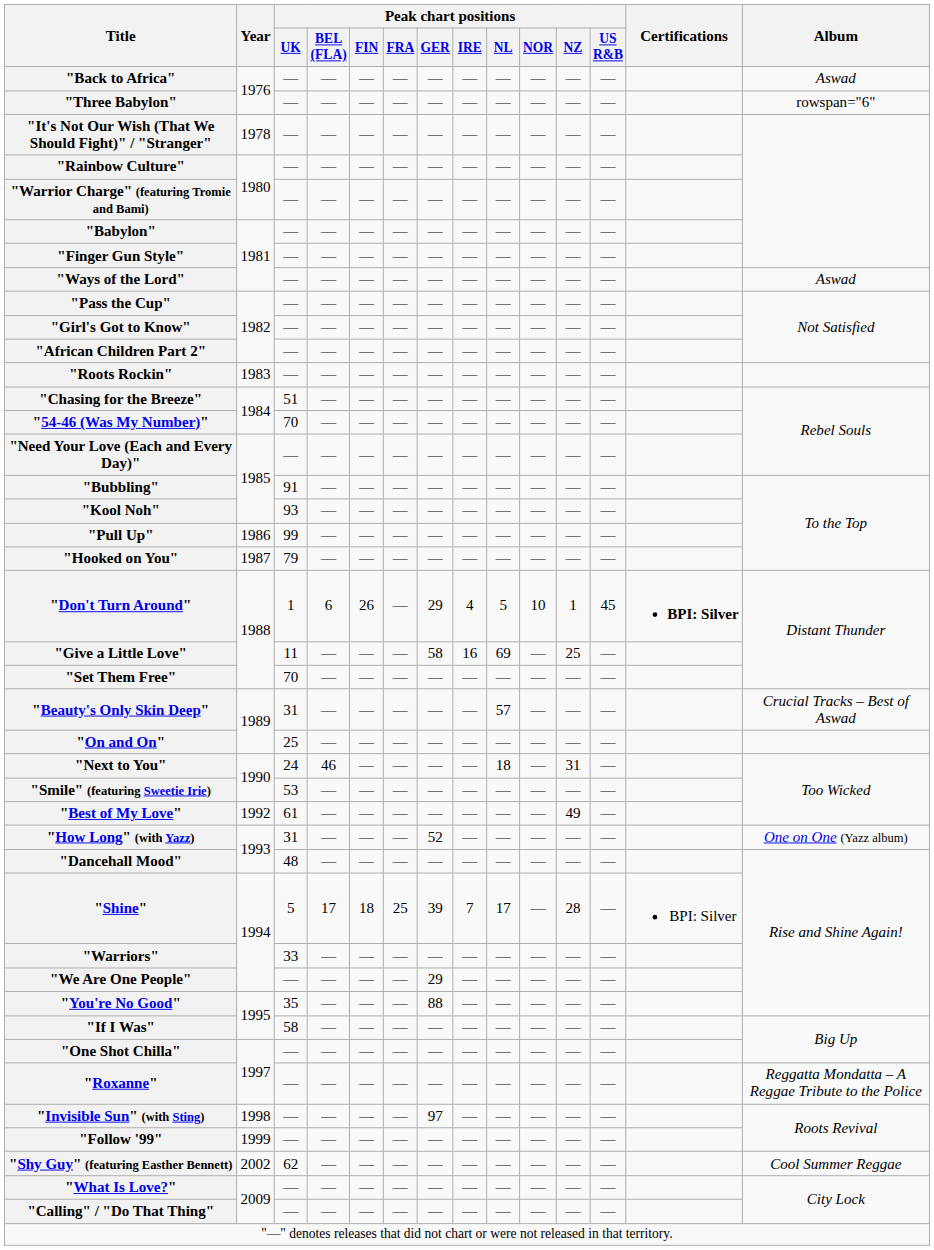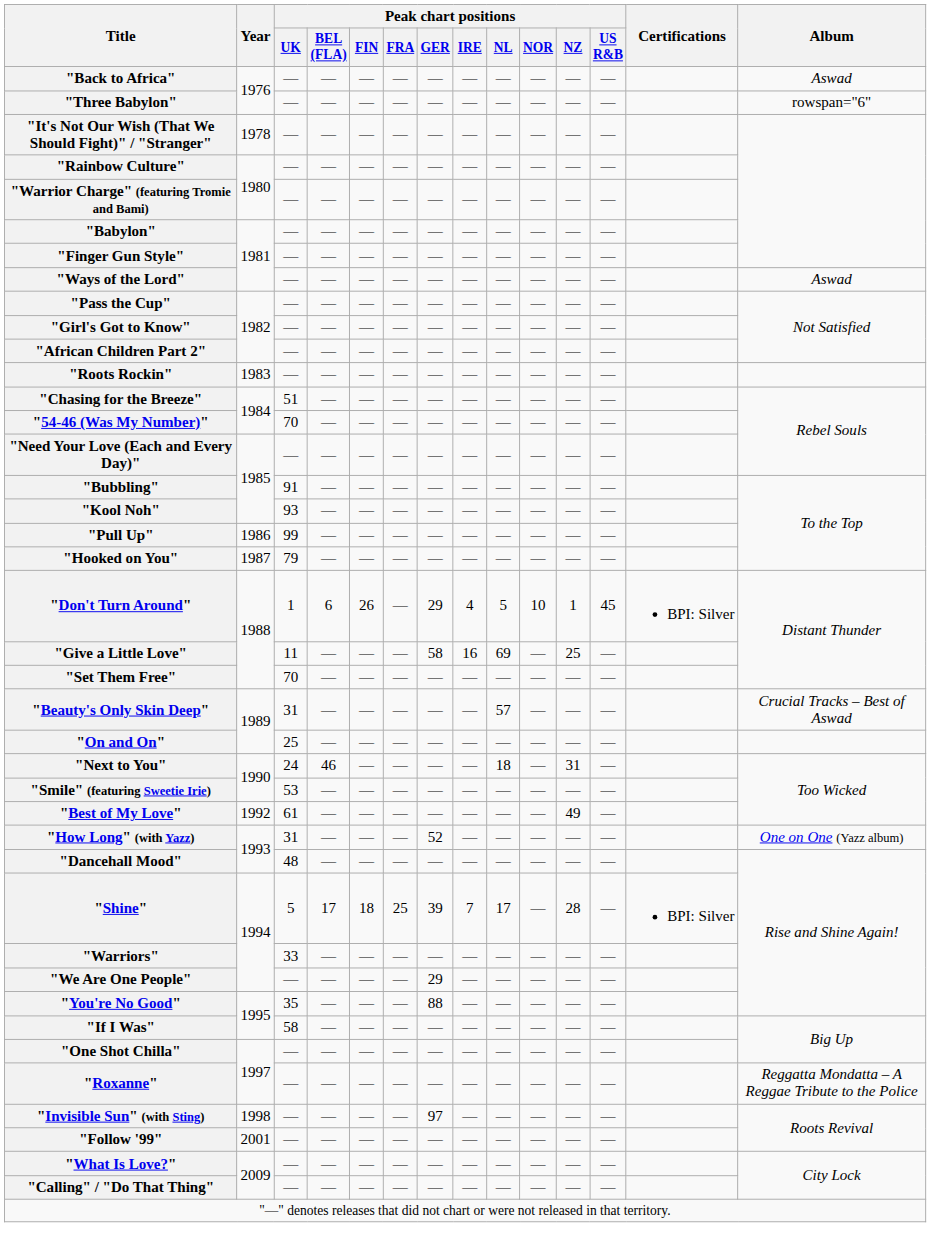(684, 614) bold -> (682, 614) normal
(256, 1139) 1999 -> (256, 1139) 2001
- row: (121, 1163)
